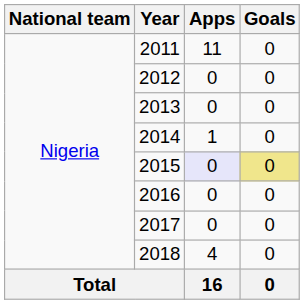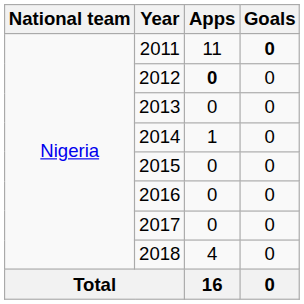(270, 48) normal -> (270, 48) bold
(212, 78) normal -> (212, 78) bold
(212, 166) lavender background -> (212, 166) no background
(270, 166) khaki background -> (270, 166) no background
